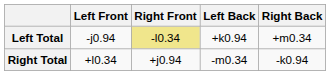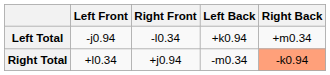(166, 38) khaki background -> (166, 38) no background
(292, 60) no background -> (292, 60) lightsalmon background
